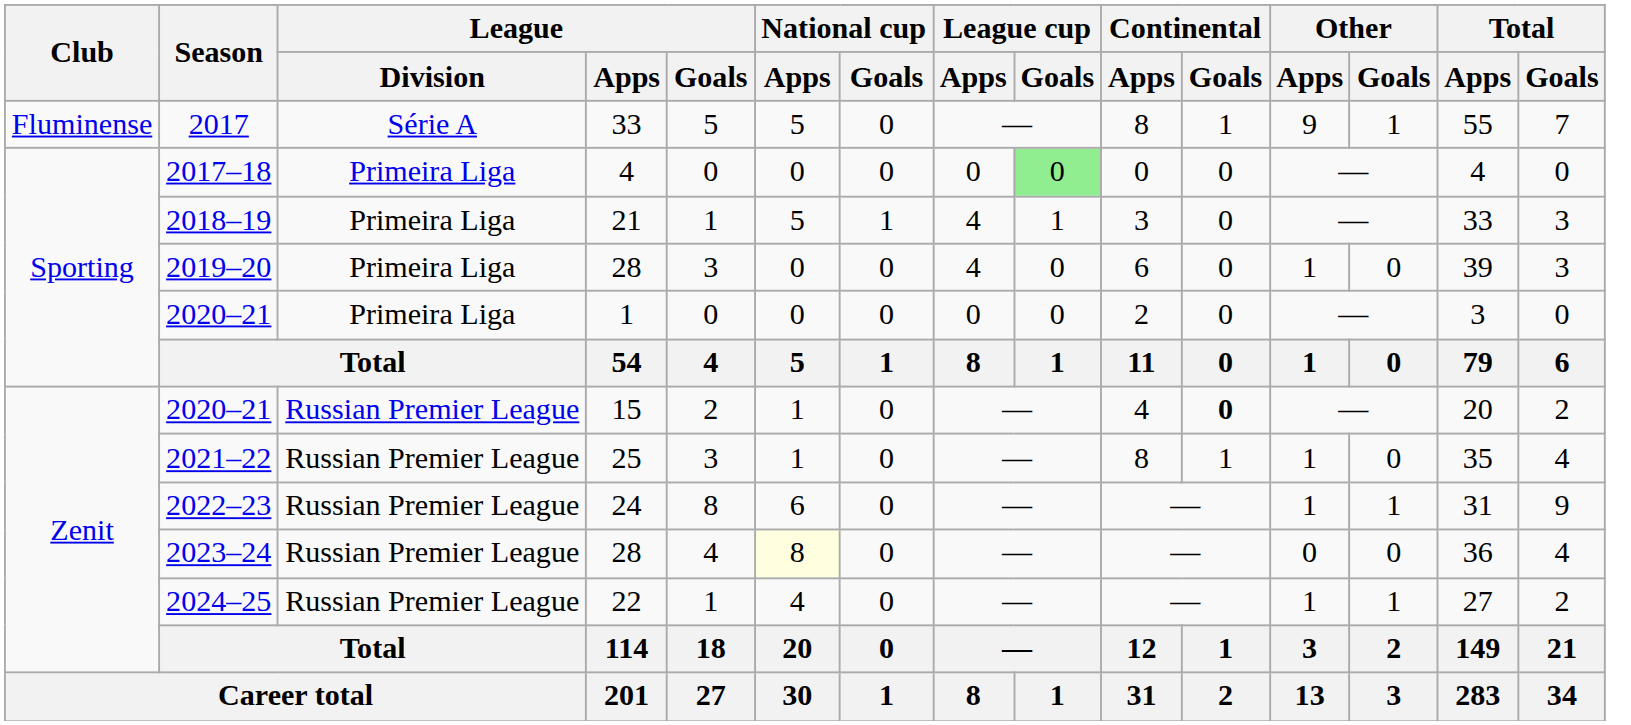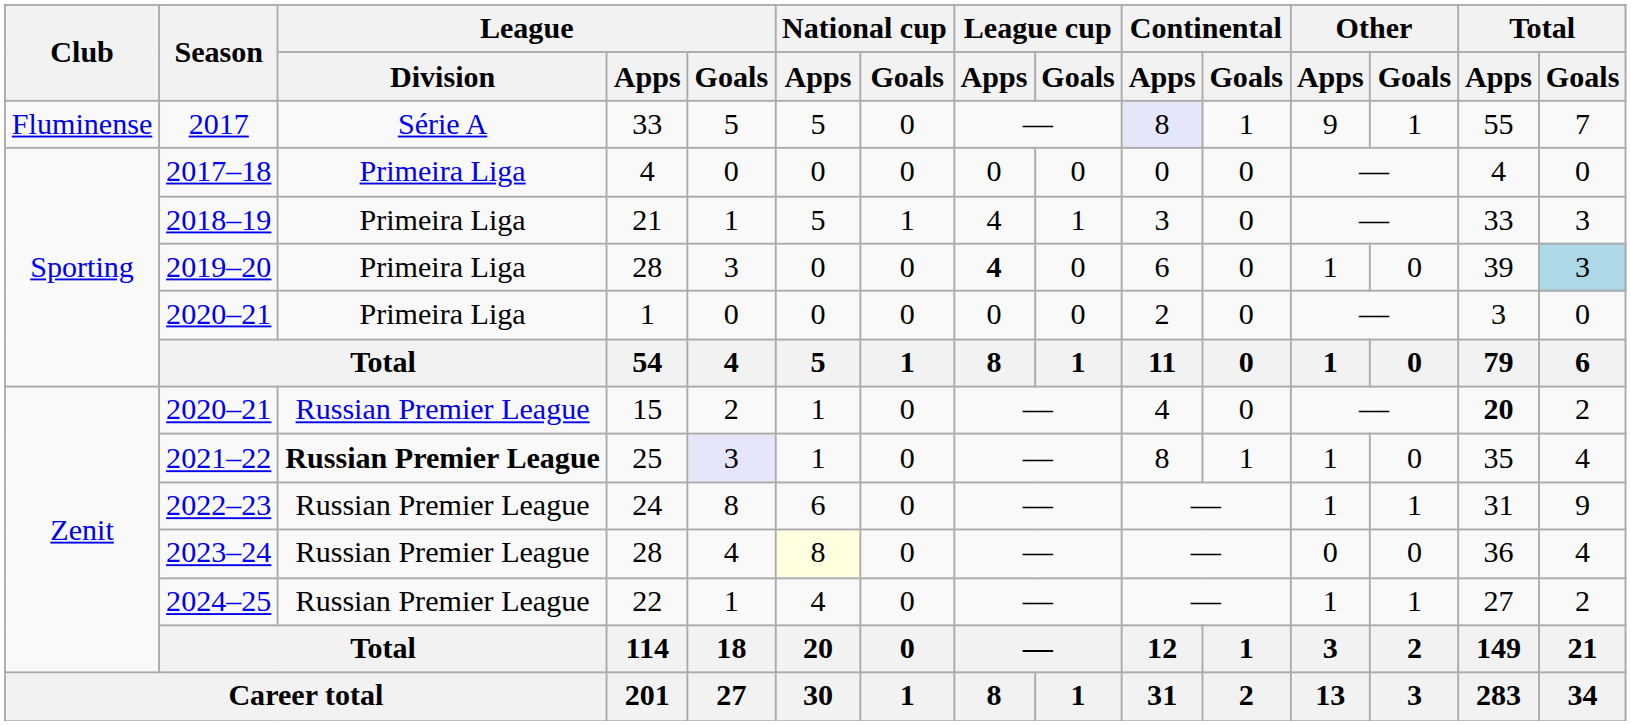(1141, 123) no background -> (1162, 123) lavender background
(1057, 171) lightgreen background -> (1078, 171) no background
(973, 266) normal -> (994, 266) bold
(1562, 266) no background -> (1583, 266) lightblue background
(1226, 409) bold -> (1246, 409) normal
(1478, 409) normal -> (1498, 409) bold
(432, 457) normal -> (443, 457) bold
(711, 457) no background -> (731, 457) lavender background
